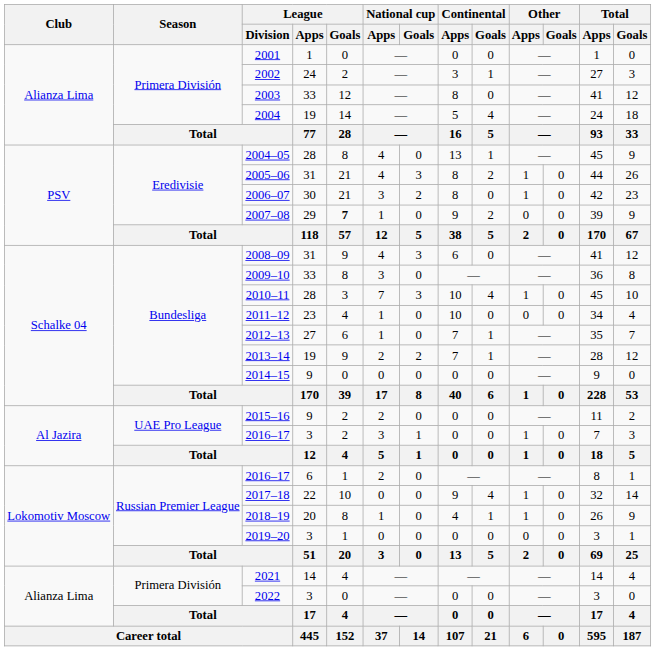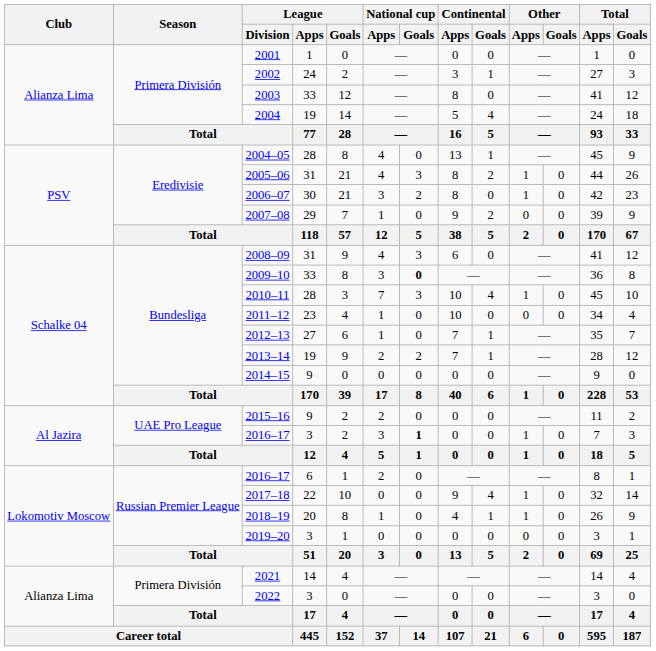(345, 214) bold -> (345, 214) normal
(419, 275) normal -> (419, 275) bold
(419, 435) normal -> (419, 435) bold
